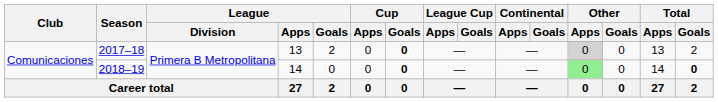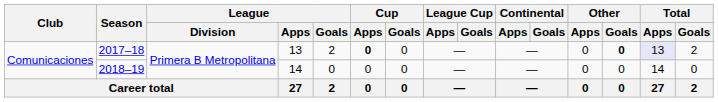(368, 50) normal -> (368, 50) bold
(404, 50) bold -> (404, 50) normal
(585, 50) lightgrey background -> (585, 50) no background
(622, 50) normal -> (622, 50) bold
(658, 50) no background -> (658, 50) lavender background
(404, 69) bold -> (404, 69) normal
(585, 69) lightgreen background -> (585, 69) no background
(694, 69) bold -> (694, 69) normal
